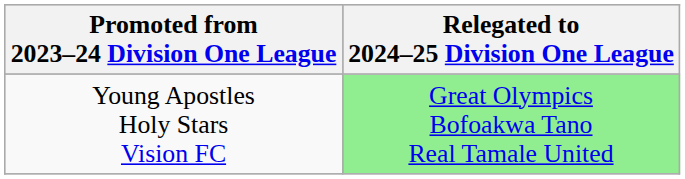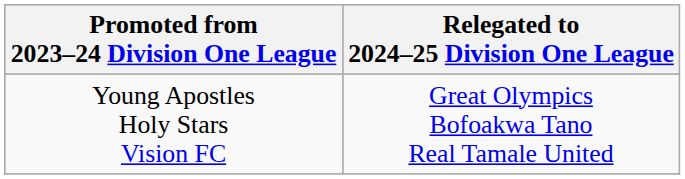(511, 123) lightgreen background -> (511, 123) no background
